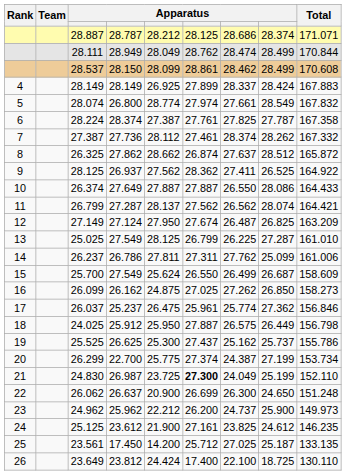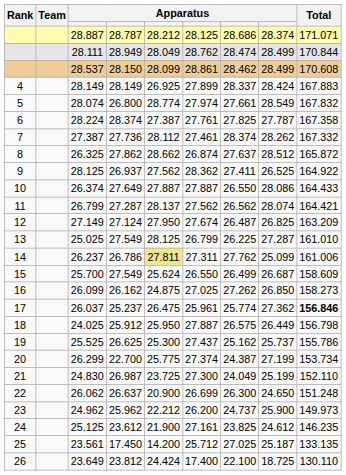(163, 257) no background -> (163, 257) khaki background
(319, 308) normal -> (319, 308) bold
(202, 376) bold -> (202, 376) normal
